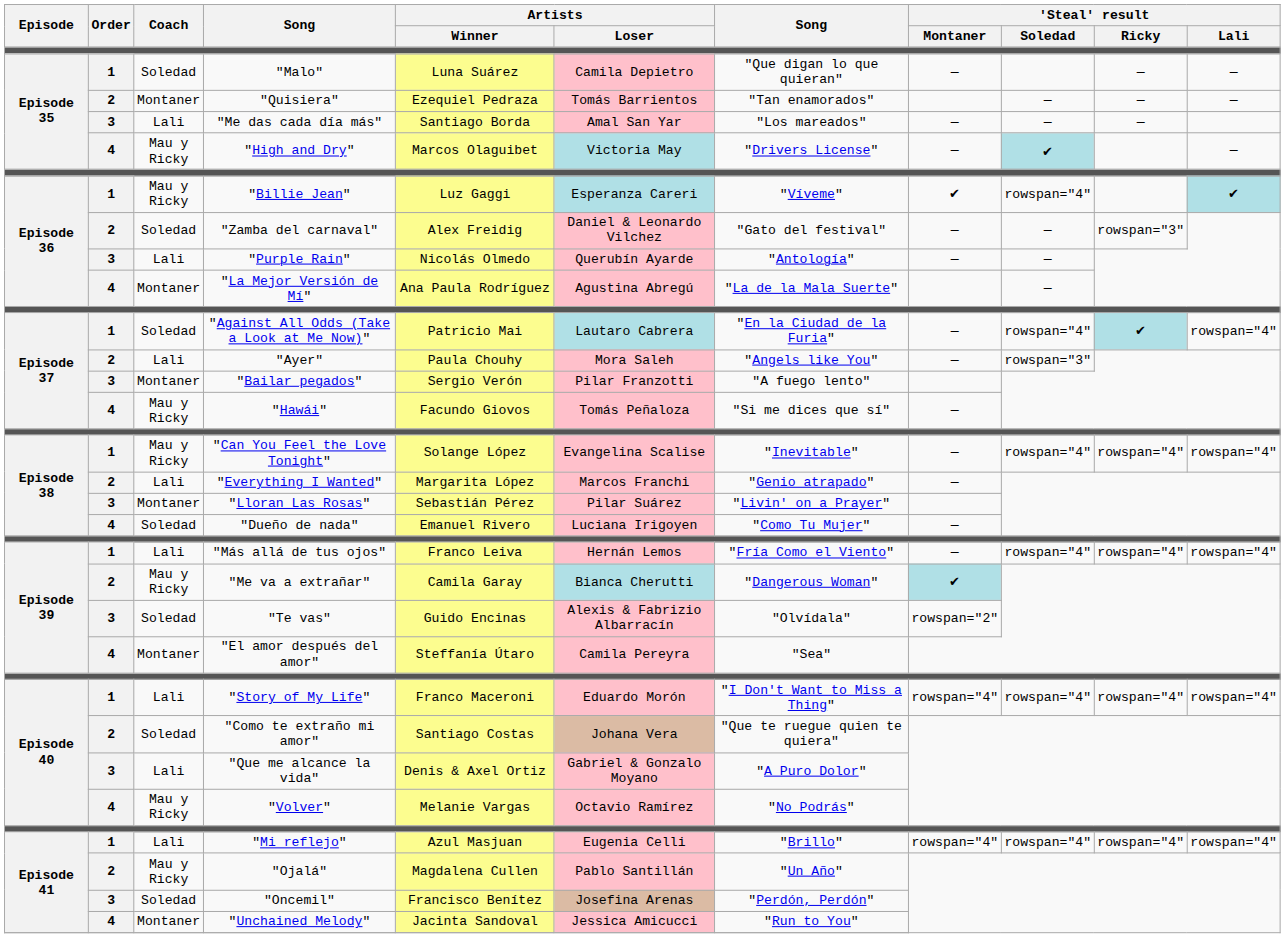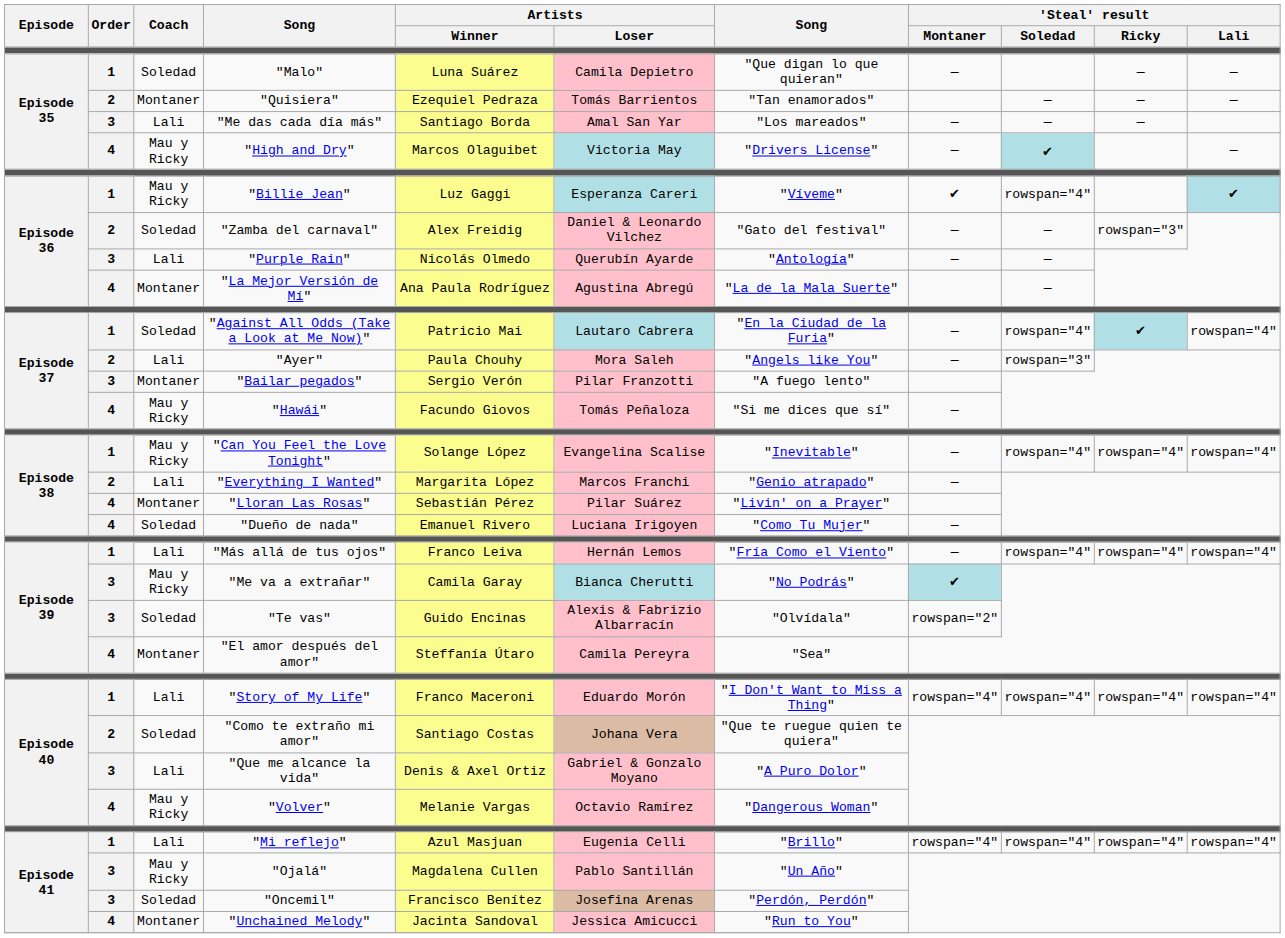(111, 504) 3 -> (111, 504) 4
(111, 582) 2 -> (111, 582) 3
(811, 582) "Dangerous Woman" -> (811, 582) "No Podrás"
(811, 807) "No Podrás" -> (811, 807) "Dangerous Woman"
(111, 872) 2 -> (111, 872) 3
